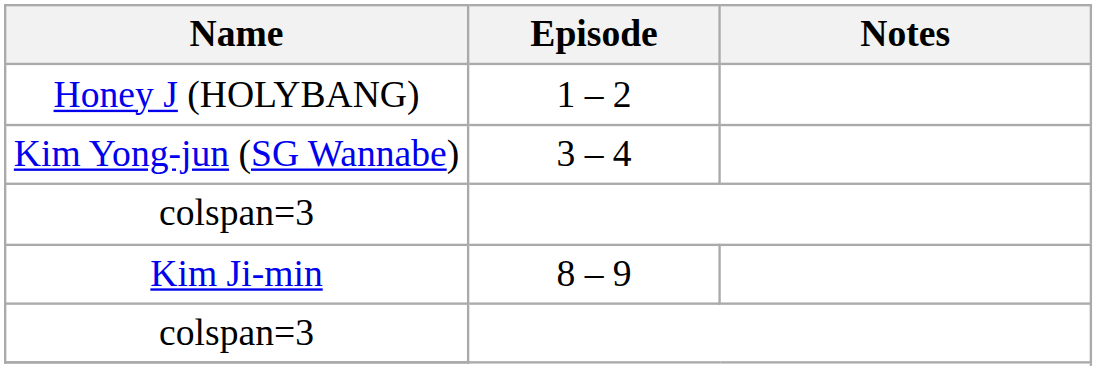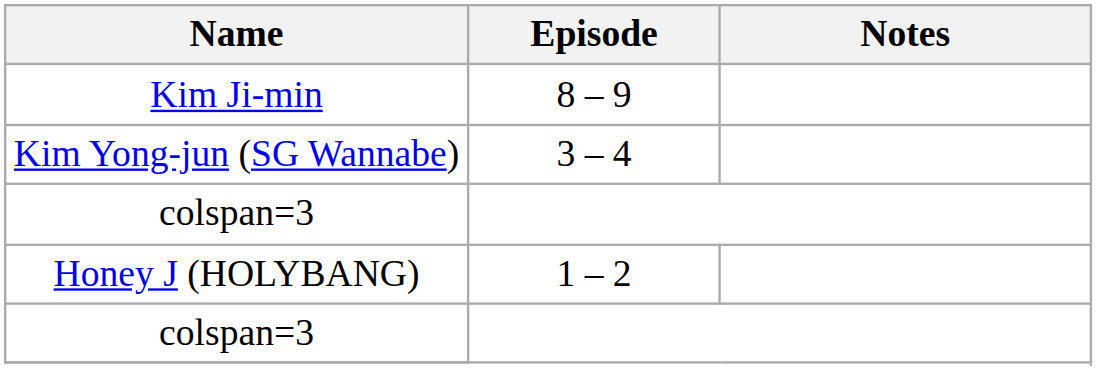rows swapped: (237, 93) <-> (237, 272)
